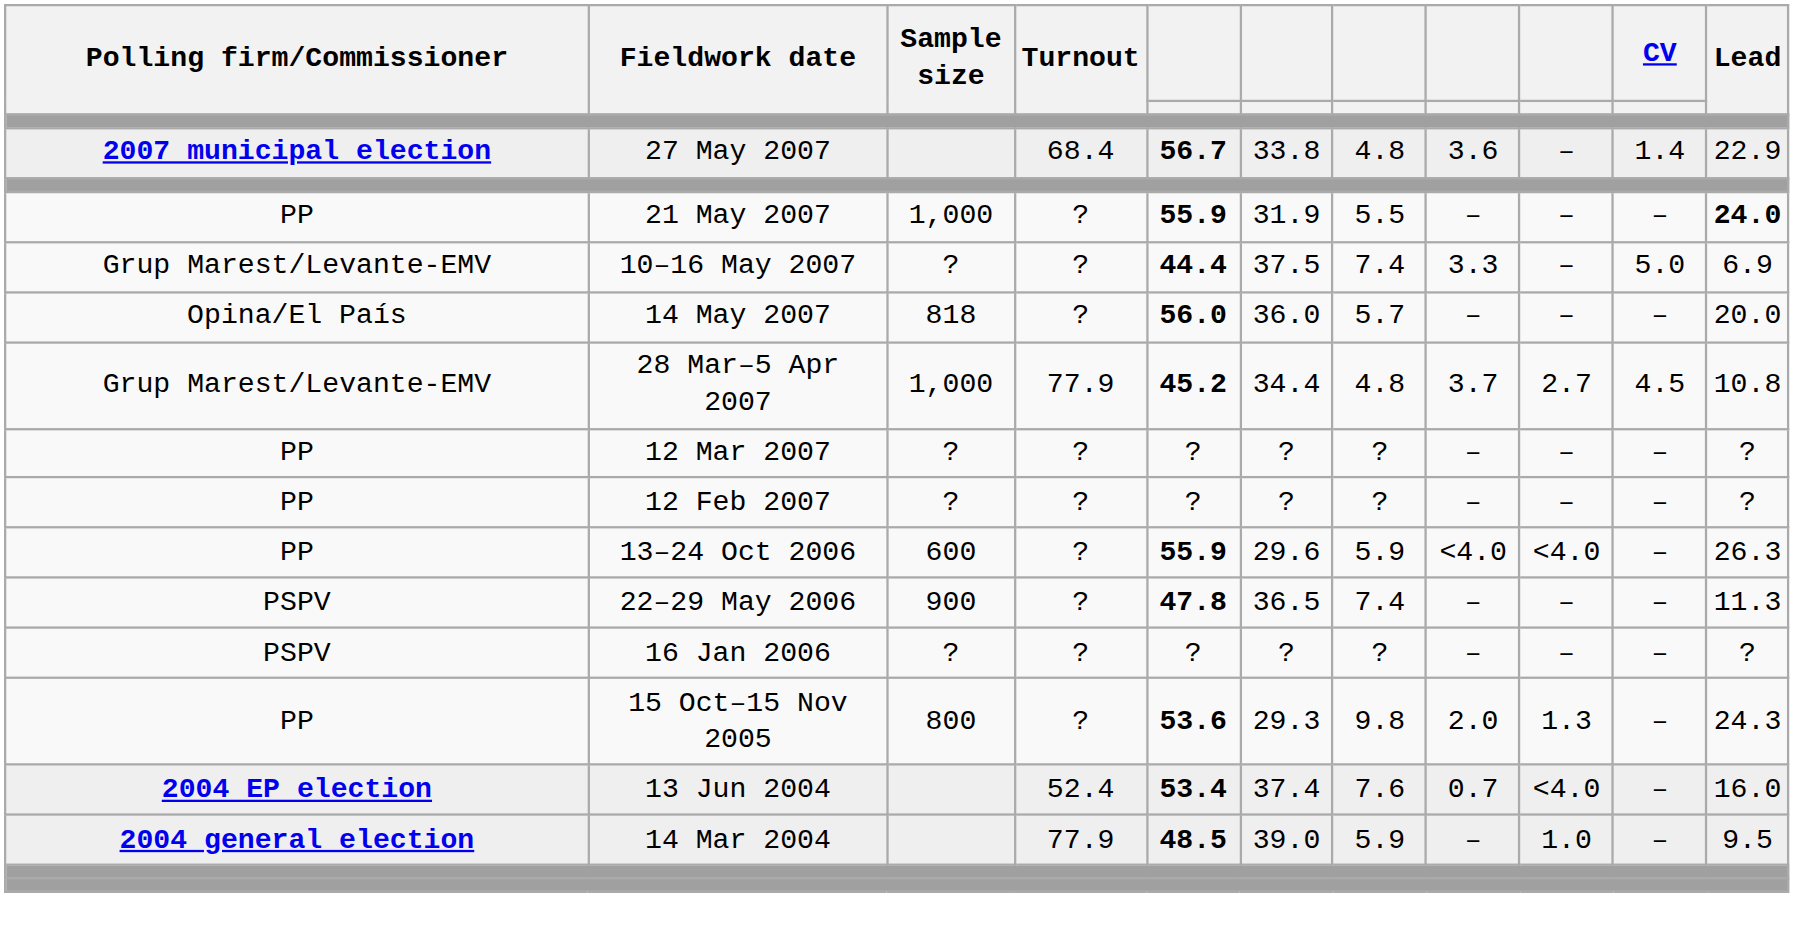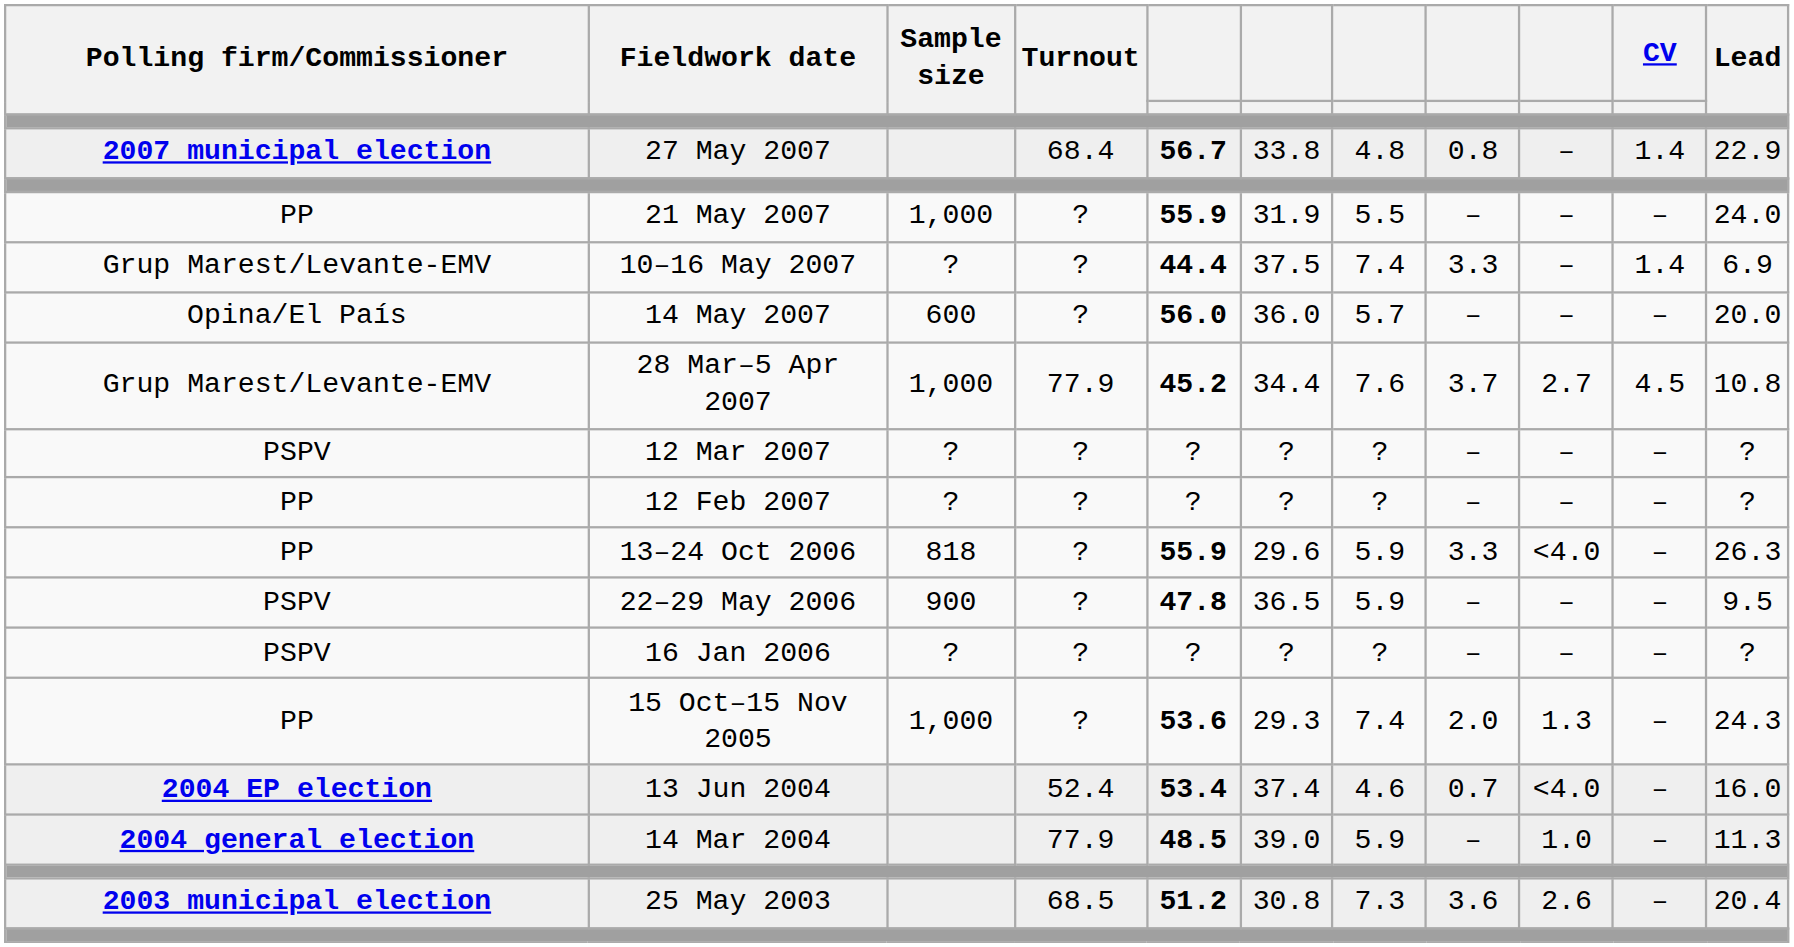(1473, 153) 3.6 -> (1473, 153) 0.8
(1748, 217) bold -> (1748, 217) normal
(1660, 267) 5.0 -> (1660, 267) 1.4
(951, 317) 818 -> (951, 317) 600
(1380, 385) 4.8 -> (1380, 385) 7.6
- row: (297, 453)
+ row: (297, 453)
(951, 553) 600 -> (951, 553) 818
(1473, 553) <4.0 -> (1473, 553) 3.3
(1380, 603) 7.4 -> (1380, 603) 5.9
(1748, 603) 11.3 -> (1748, 603) 9.5
(951, 722) 800 -> (951, 722) 1,000
(1380, 722) 9.8 -> (1380, 722) 7.4
(1380, 790) 7.6 -> (1380, 790) 4.6
(1748, 840) 9.5 -> (1748, 840) 11.3
+ row: (297, 904)
